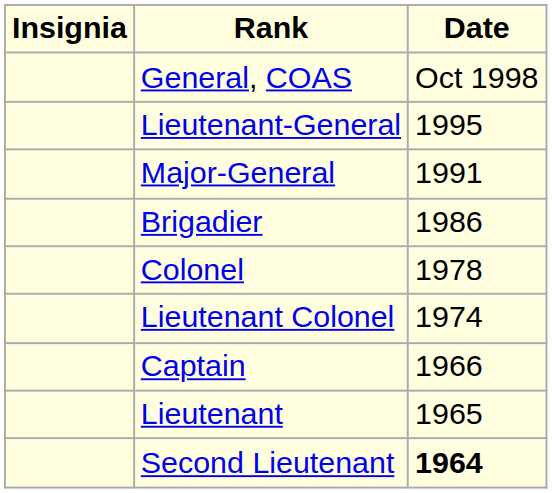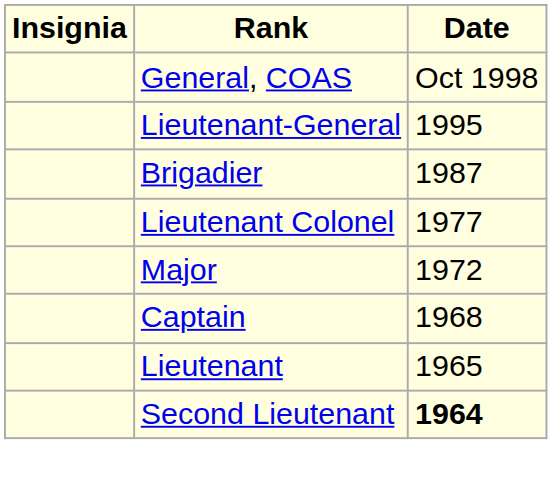- row: (238, 173)
(449, 221) 1986 -> (449, 173) 1987
- row: (192, 269)
(449, 317) 1974 -> (449, 221) 1977
+ row: (179, 269)
(449, 366) 1966 -> (449, 317) 1968
